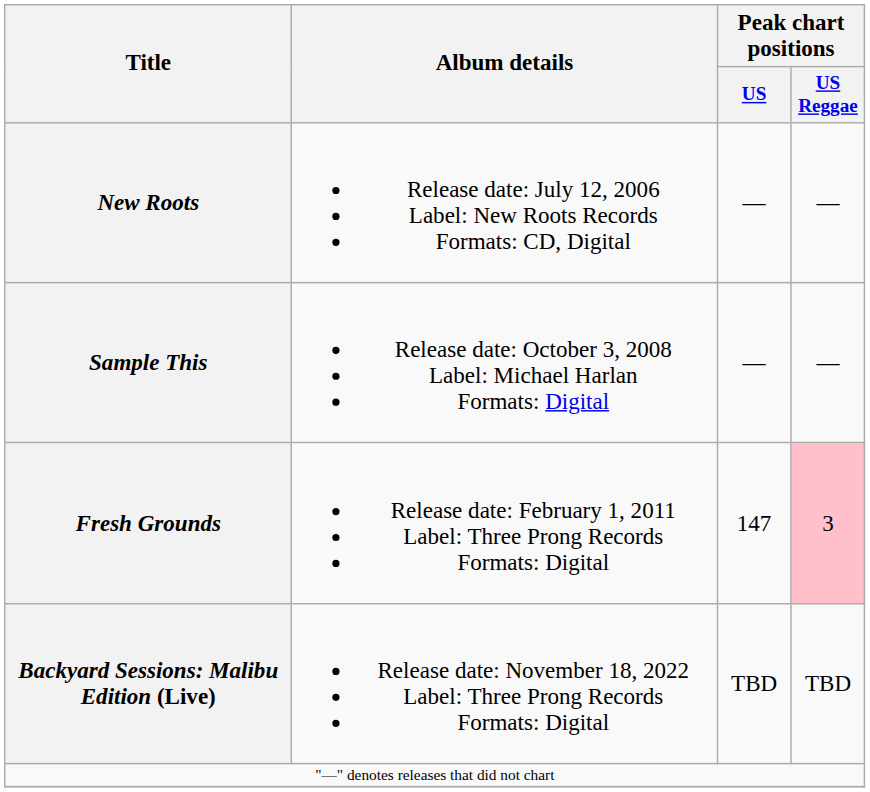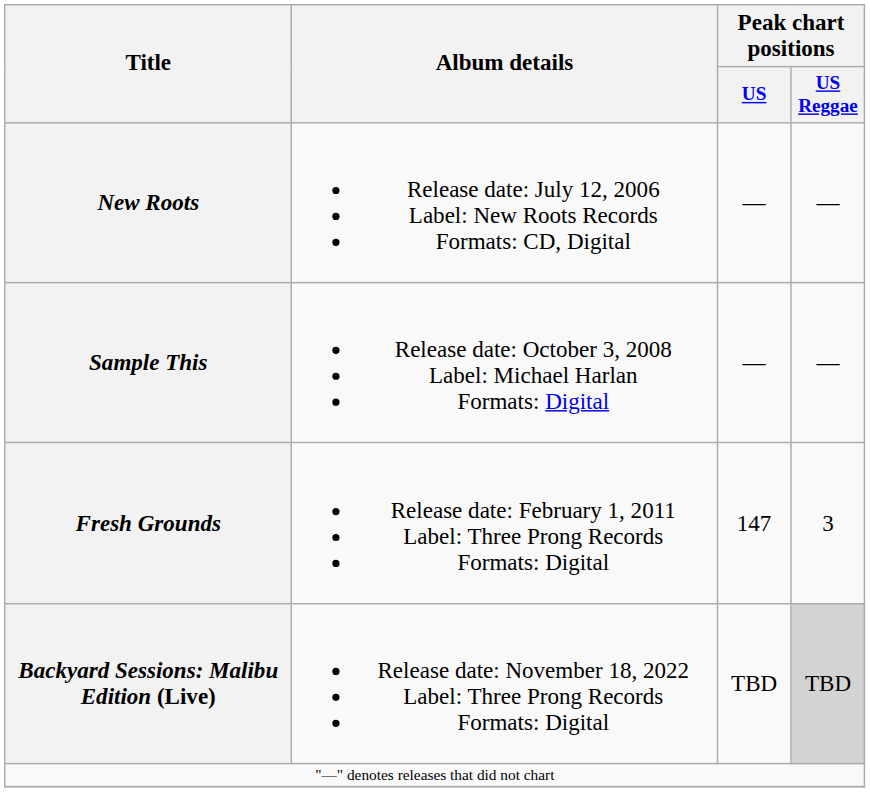(828, 523) pink background -> (828, 523) no background
(828, 683) no background -> (828, 683) lightgrey background
